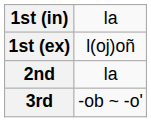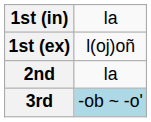(111, 102) no background -> (111, 102) lightblue background
